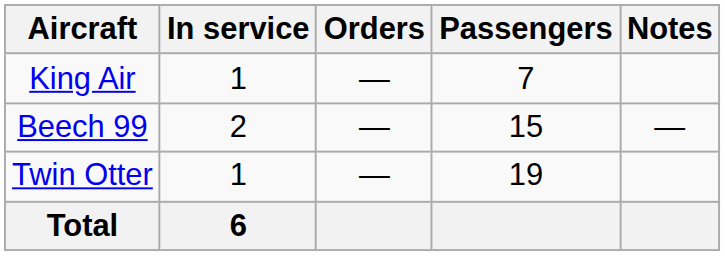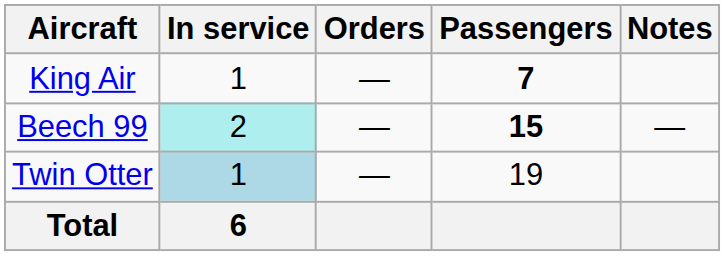(526, 77) normal -> (526, 77) bold
(238, 126) no background -> (238, 126) paleturquoise background
(526, 126) normal -> (526, 126) bold
(238, 175) no background -> (238, 175) lightblue background
